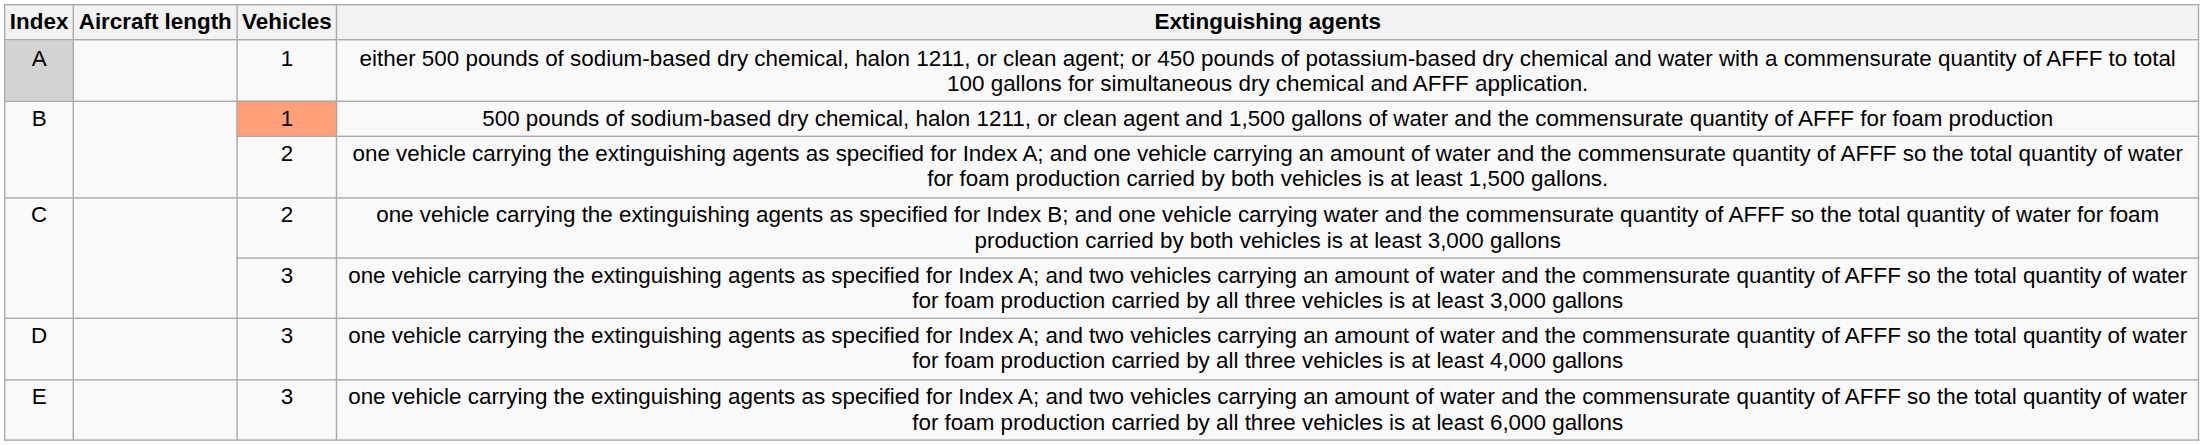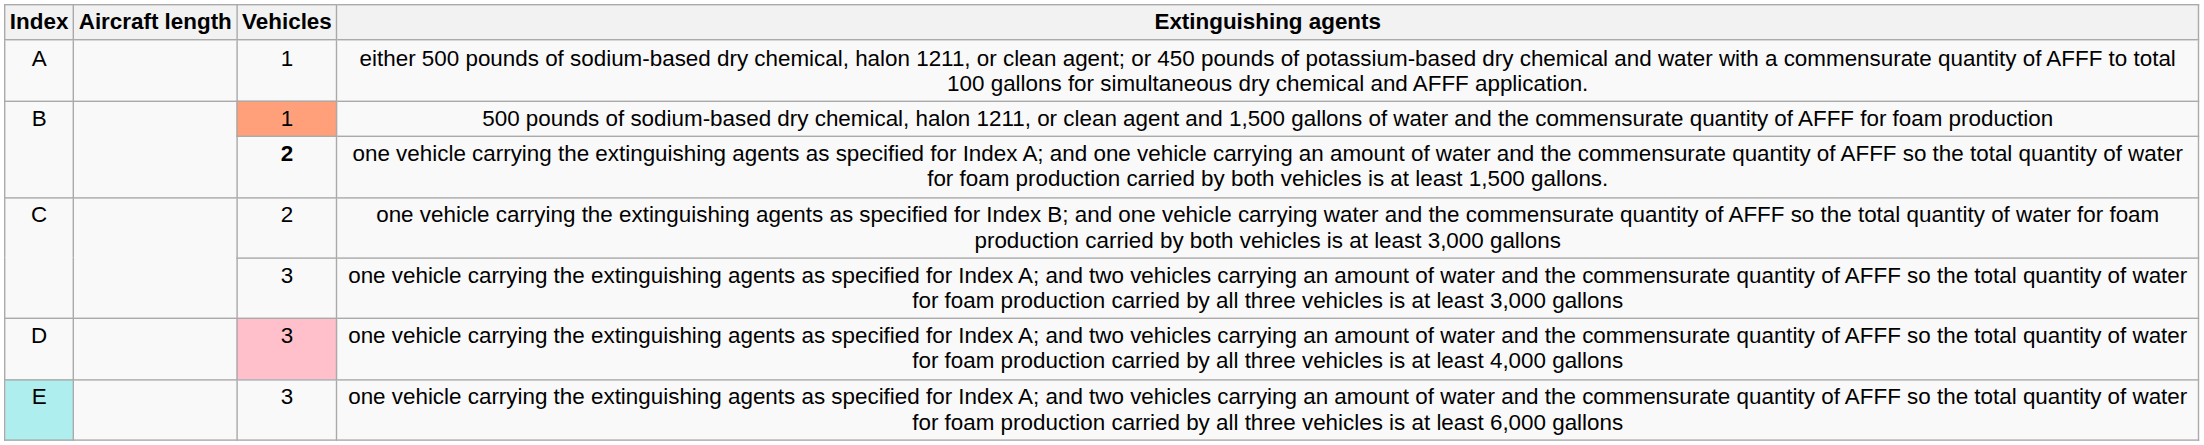(39, 57) lightgrey background -> (39, 57) no background
(287, 154) normal -> (287, 154) bold
(287, 336) no background -> (287, 336) pink background
(39, 396) no background -> (39, 396) paleturquoise background
